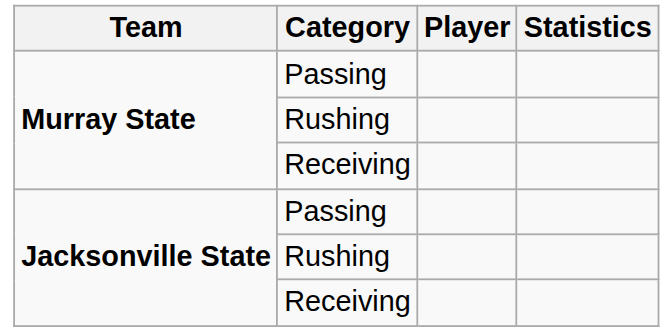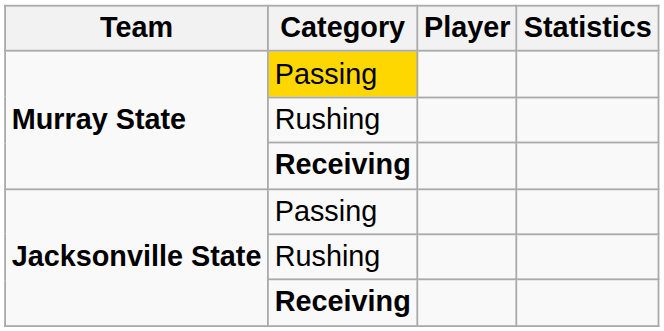(336, 73) no background -> (326, 73) gold background
(348, 165) normal -> (343, 165) bold
(348, 302) normal -> (343, 302) bold
